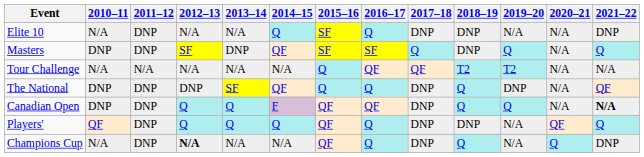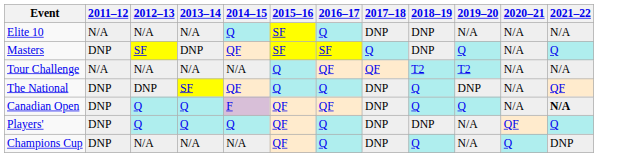- column: (108, 13)
(145, 32) DNP -> (98, 32) N/A
(607, 32) DNP -> (560, 32) N/A
(189, 143) bold -> (144, 143) normal
